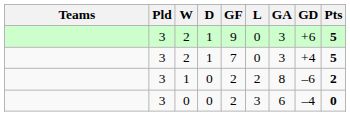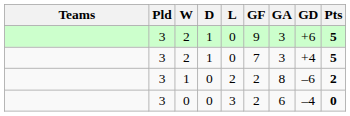columns swapped: (257, 15) <-> (233, 15)
